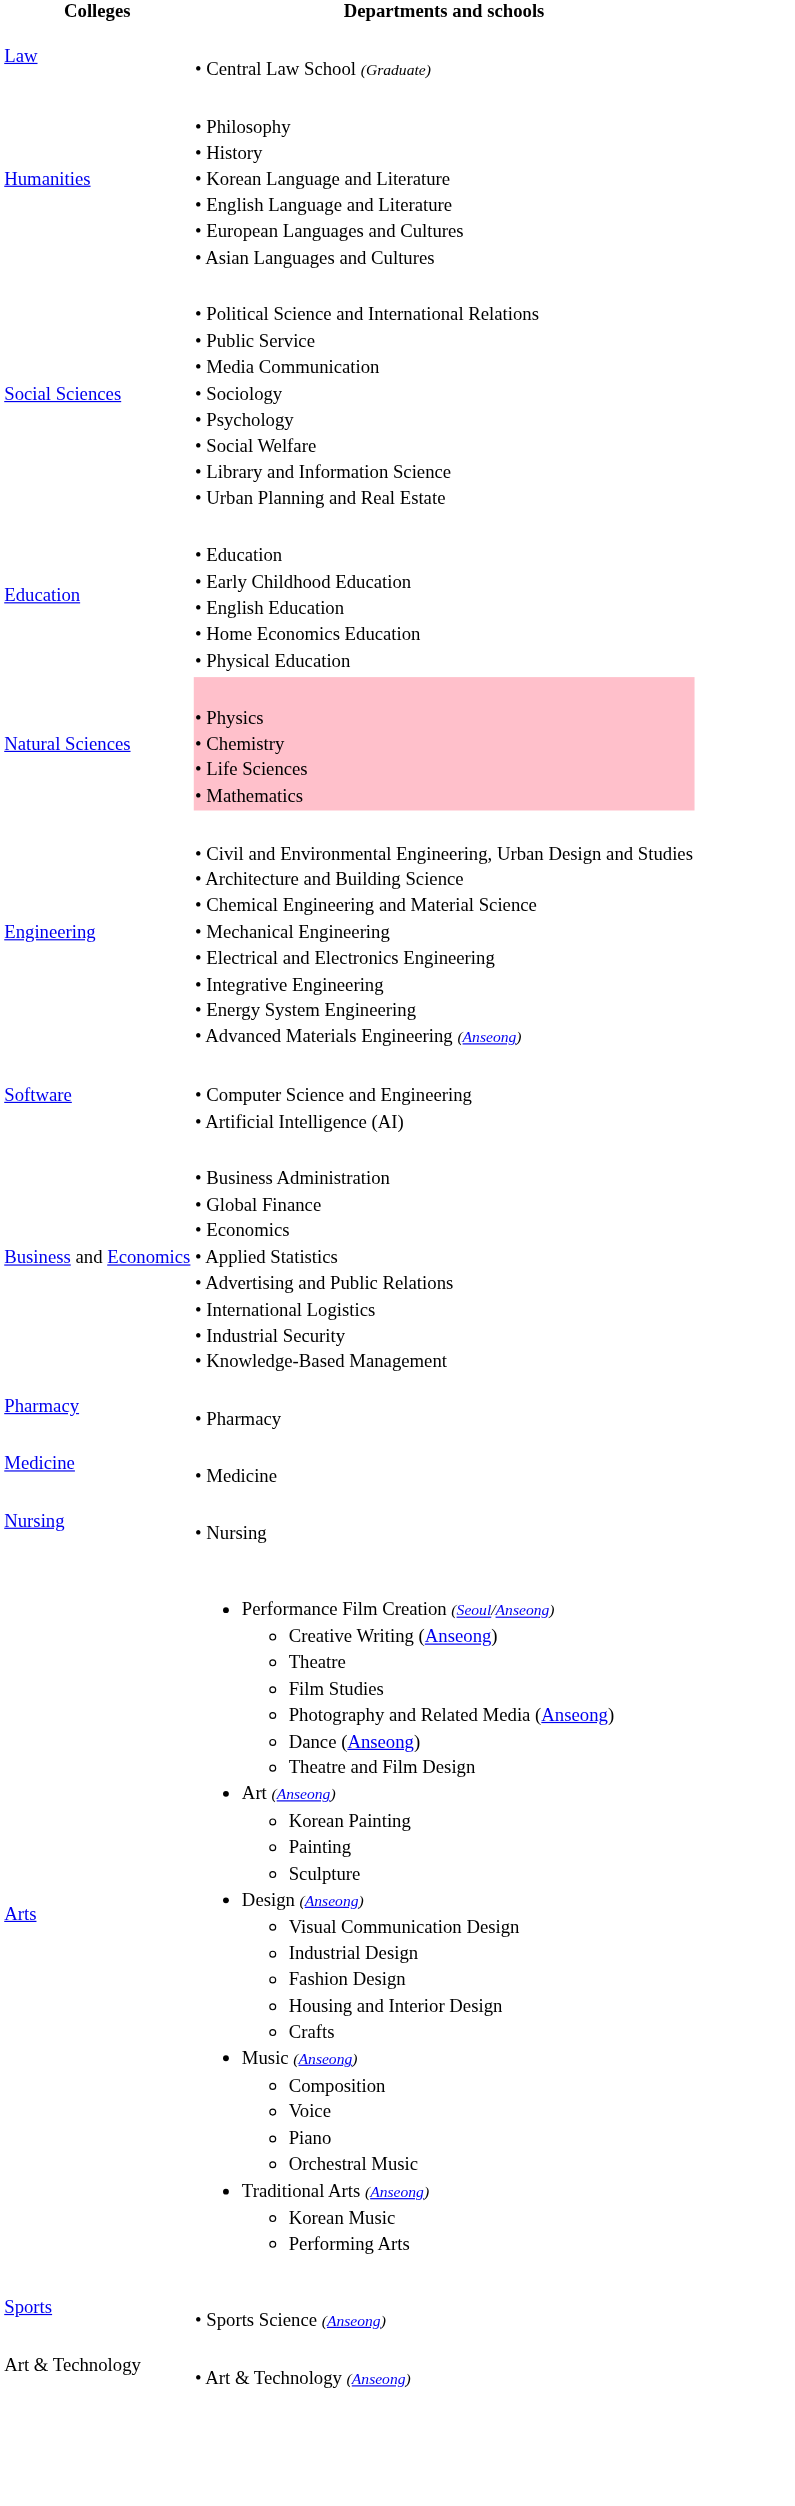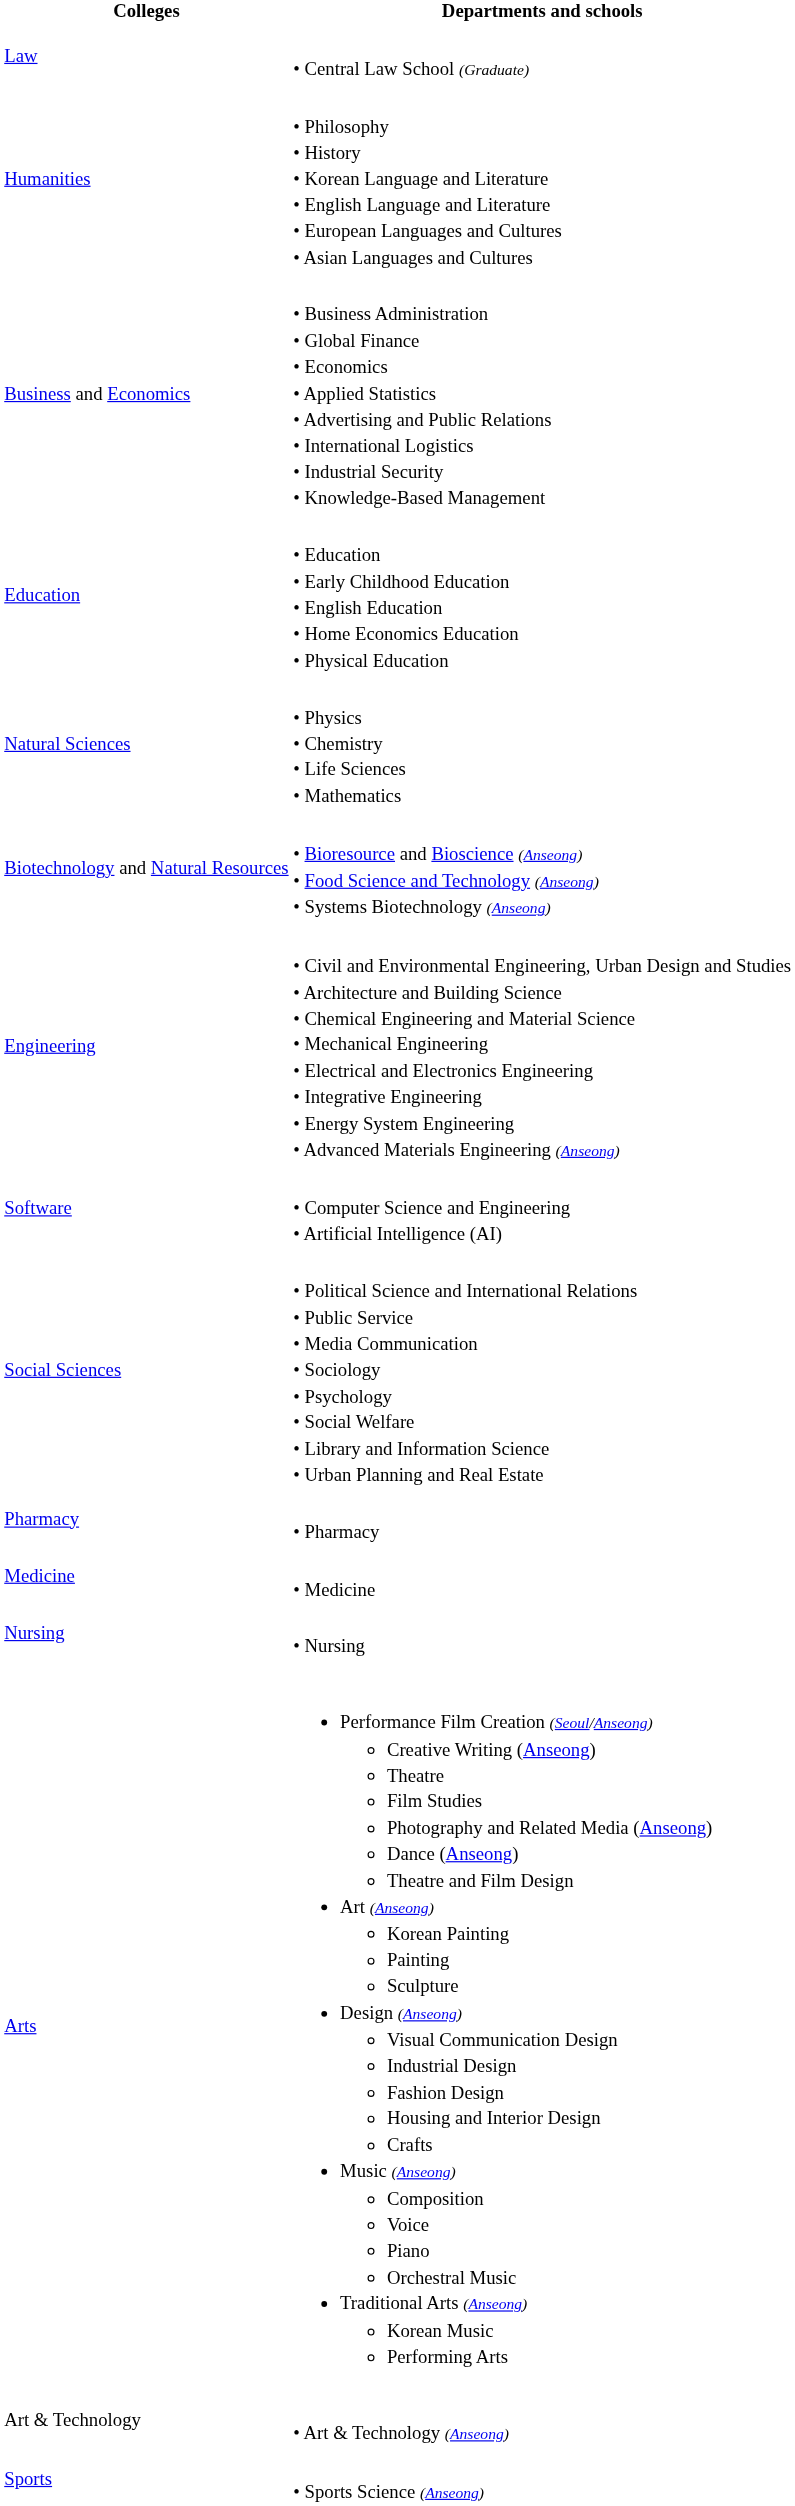rows swapped: (63, 393) <-> (97, 1256)
(251, 756) pink background -> (350, 756) no background
+ row: (146, 868)
rows swapped: (73, 2365) <-> (28, 2307)
